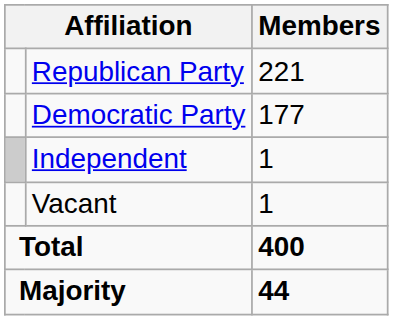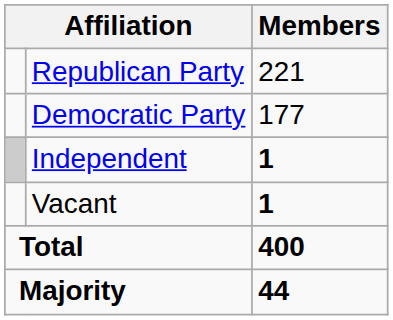(266, 159) normal -> (266, 159) bold
(266, 203) normal -> (266, 203) bold
